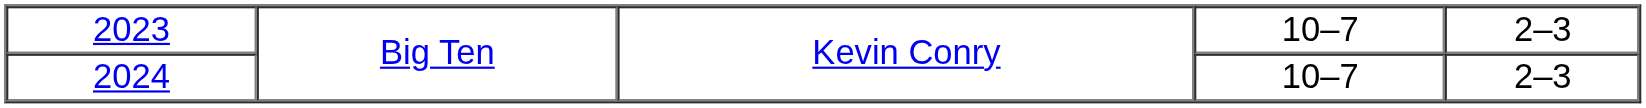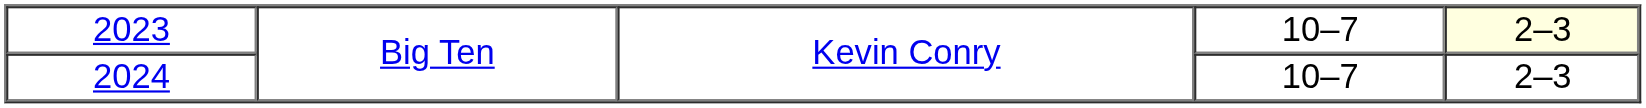(1543, 29) no background -> (1543, 29) lightyellow background
